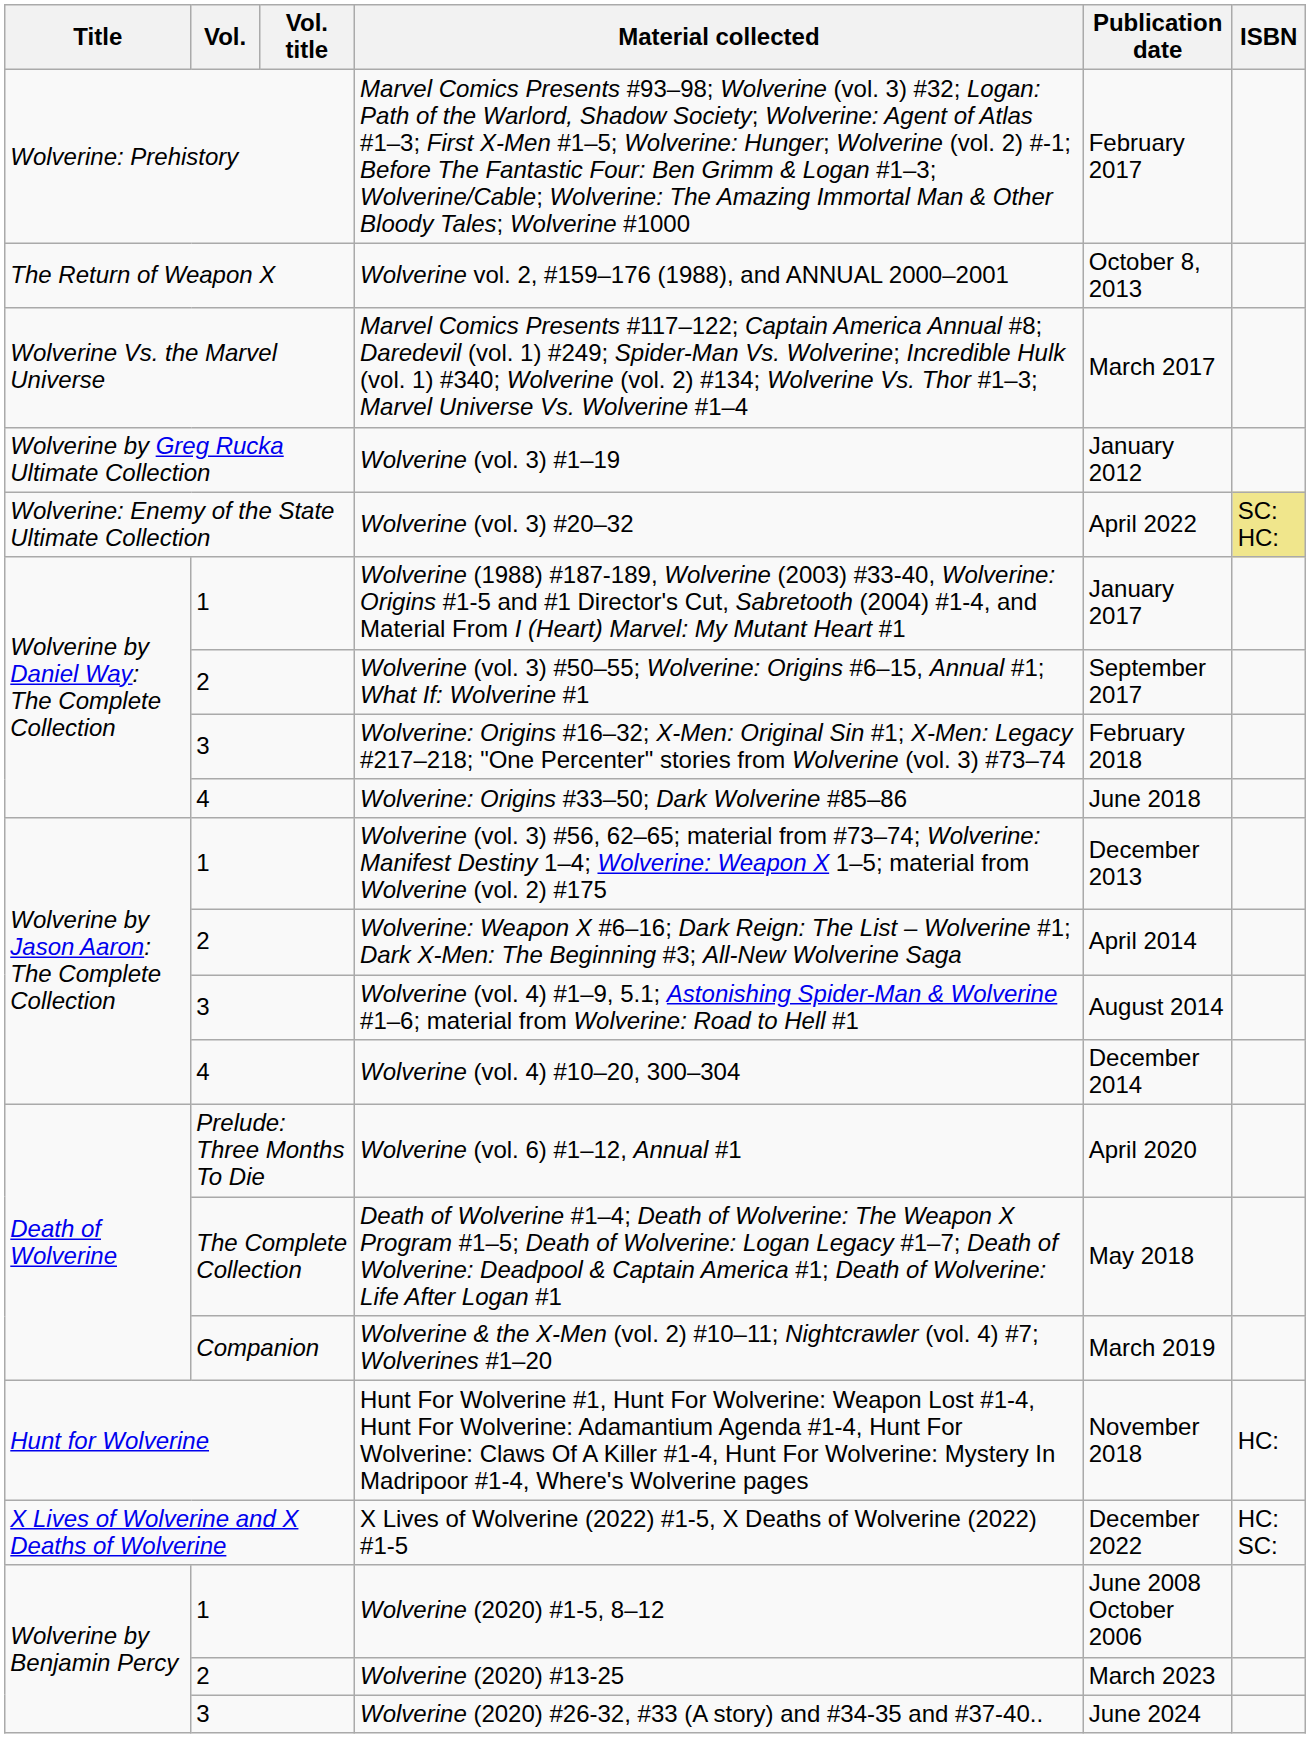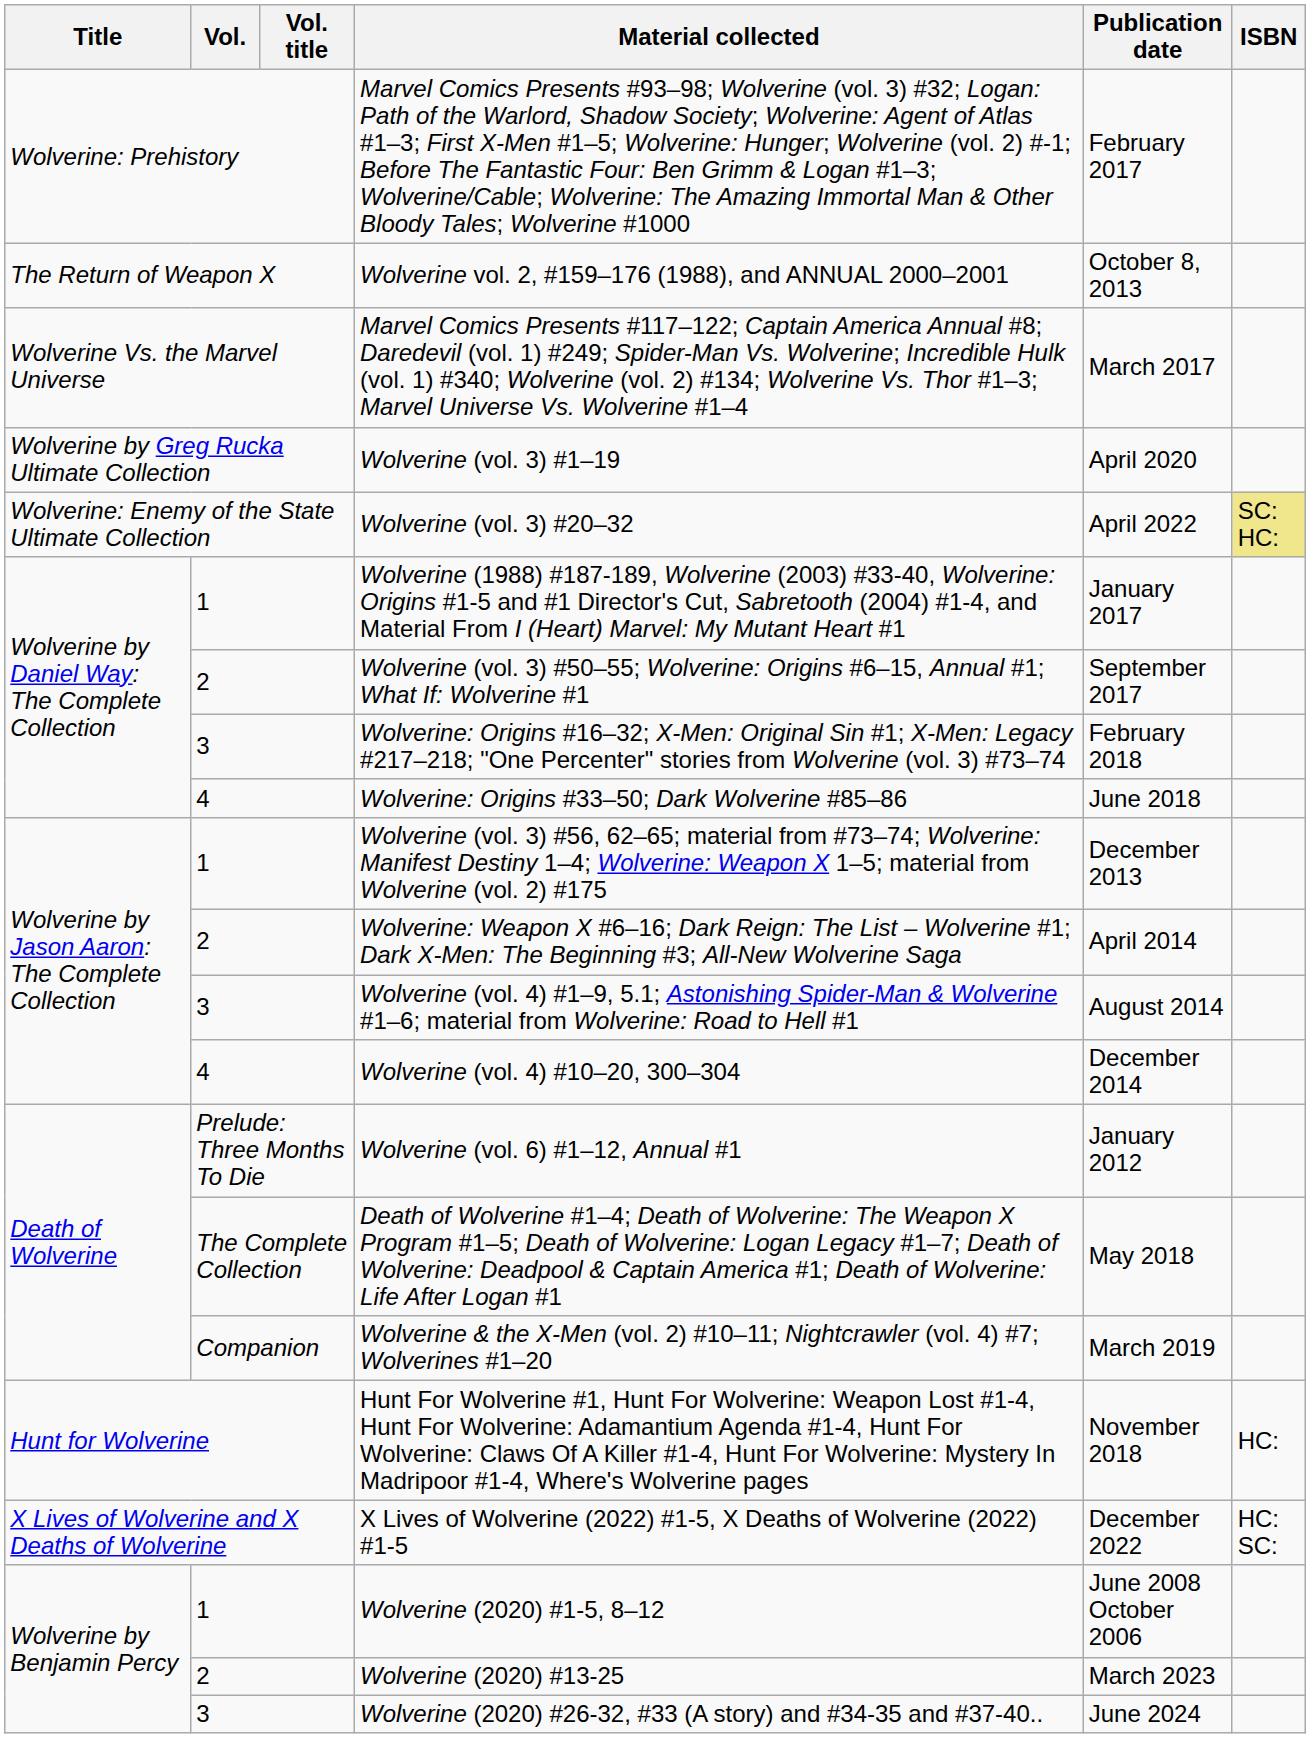(1131, 459) January 2012 -> (1143, 459) April 2020
(1143, 1150) April 2020 -> (1131, 1150) January 2012
